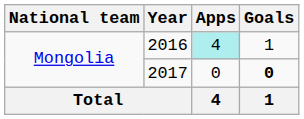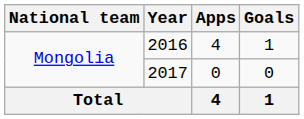(216, 46) paleturquoise background -> (216, 46) no background
(269, 73) bold -> (269, 73) normal
